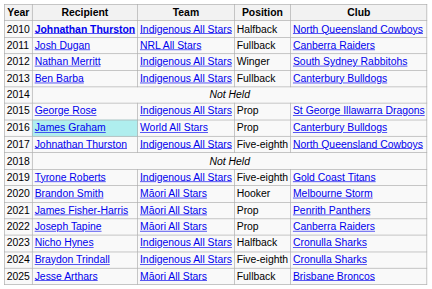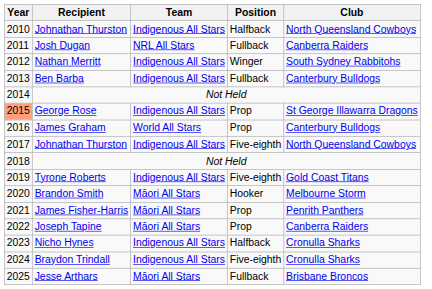(85, 29) bold -> (81, 29) normal
(18, 111) no background -> (18, 111) lightsalmon background
(70, 128) paleturquoise background -> (70, 128) no background
